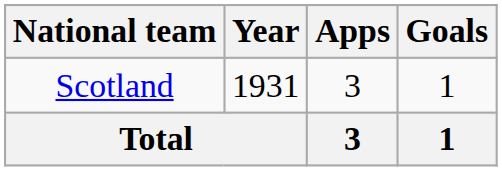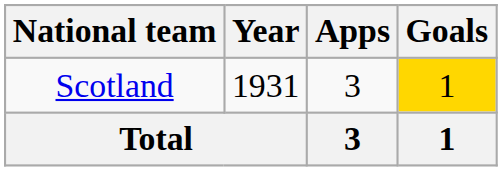(447, 84) no background -> (447, 84) gold background
